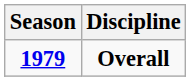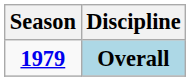(133, 57) no background -> (133, 57) lightblue background
